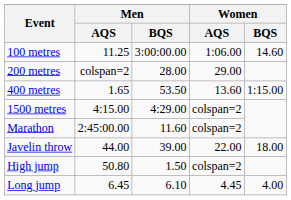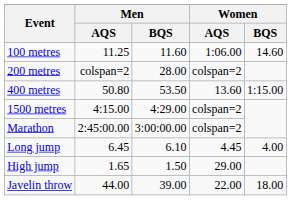(161, 52) 3:00:00.00 -> (173, 52) 11.60
(228, 71) 29.00 -> (217, 71) colspan=2
(119, 90) 1.65 -> (116, 90) 50.80
(173, 128) 11.60 -> (161, 128) 3:00:00.00
rows swapped: (34, 185) <-> (40, 147)
(116, 166) 50.80 -> (119, 166) 1.65
(217, 166) colspan=2 -> (228, 166) 29.00
